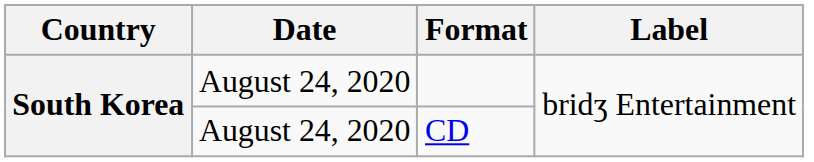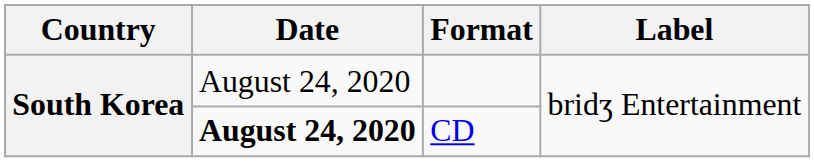(305, 130) normal -> (307, 130) bold
